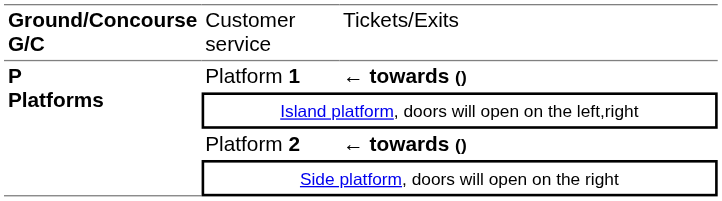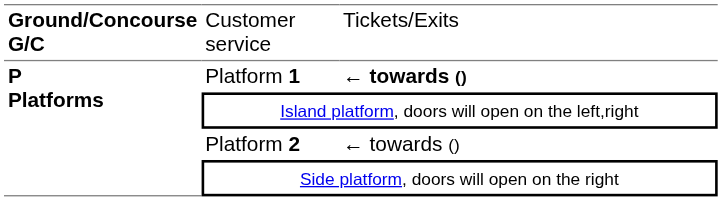(405, 144) bold -> (401, 144) normal
